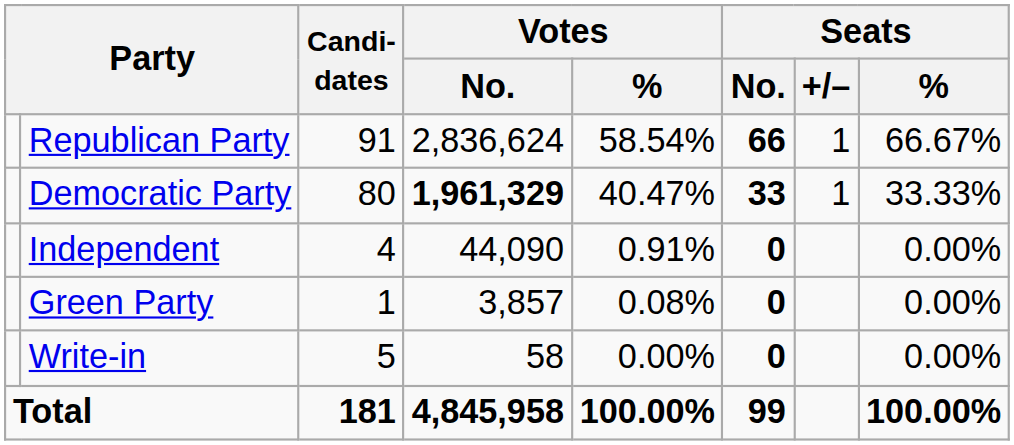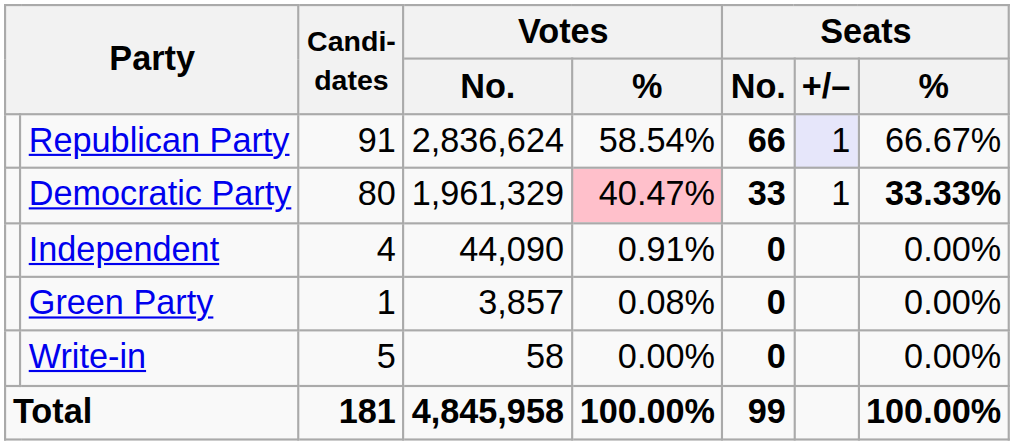(841, 140) no background -> (841, 140) lavender background
(488, 194) bold -> (488, 194) normal
(657, 194) no background -> (657, 194) pink background
(943, 194) normal -> (943, 194) bold
